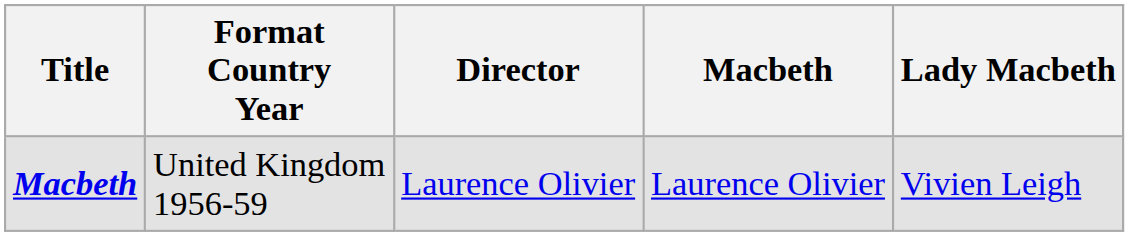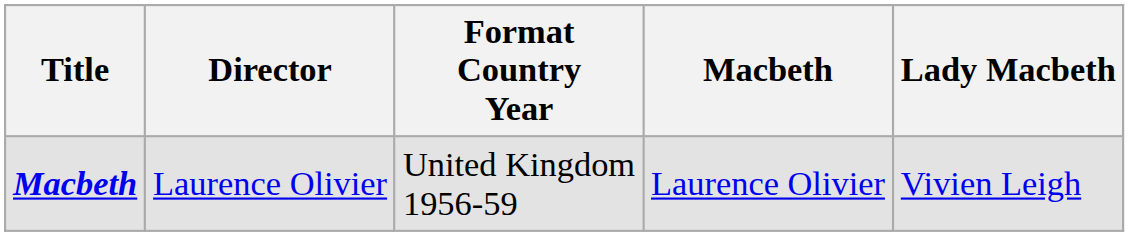columns swapped: (269, 70) <-> (518, 70)
